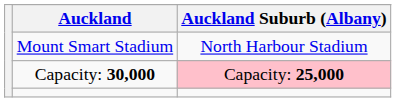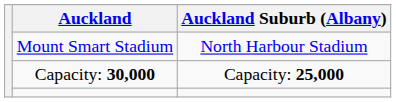(284, 74) pink background -> (284, 74) no background
